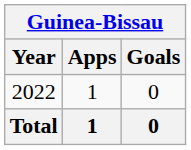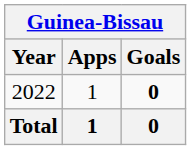(153, 91) normal -> (153, 91) bold
